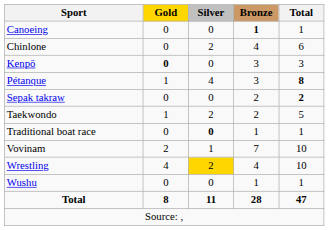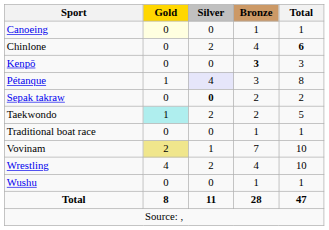(166, 30) no background -> (166, 30) lightyellow background
(256, 30) bold -> (256, 30) normal
(301, 47) normal -> (301, 47) bold
(166, 64) bold -> (166, 64) normal
(256, 64) normal -> (256, 64) bold
(211, 81) no background -> (211, 81) lavender background
(301, 81) bold -> (301, 81) normal
(211, 98) normal -> (211, 98) bold
(301, 98) bold -> (301, 98) normal
(166, 115) no background -> (166, 115) paleturquoise background
(211, 132) bold -> (211, 132) normal
(166, 149) no background -> (166, 149) khaki background
(211, 166) gold background -> (211, 166) no background
